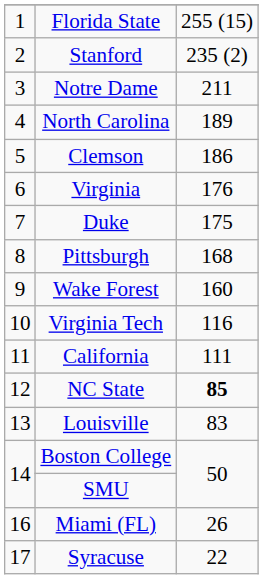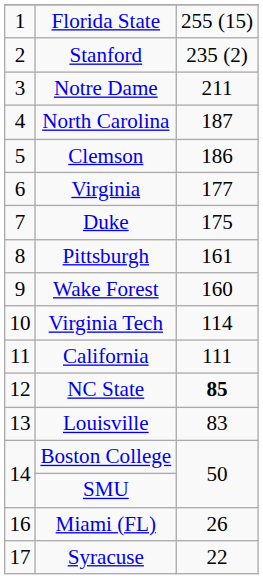(217, 121) 189 -> (217, 121) 187
(217, 188) 176 -> (217, 188) 177
(217, 255) 168 -> (217, 255) 161
(217, 322) 116 -> (217, 322) 114
